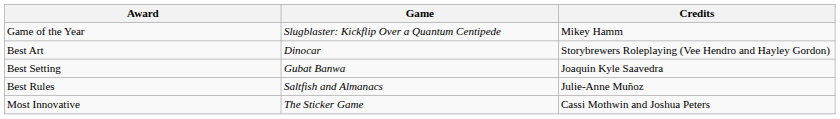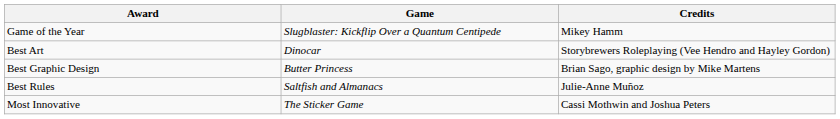+ row: (53, 68)
- row: (34, 68)
